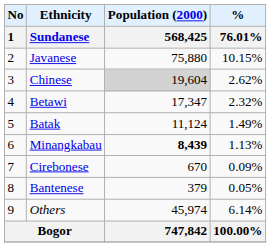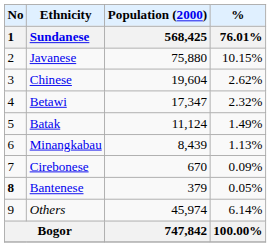(189, 80) lightgrey background -> (189, 80) no background
(192, 145) bold -> (192, 145) normal
(11, 188) normal -> (11, 188) bold
